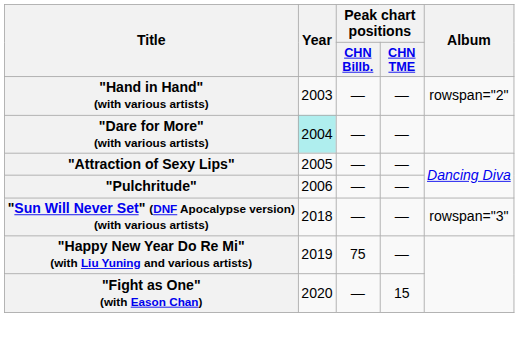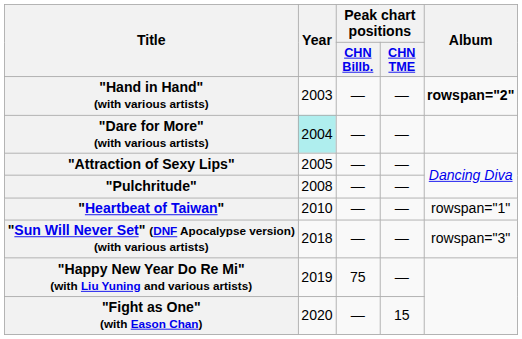(469, 95) normal -> (471, 95) bold
(317, 186) 2006 -> (317, 186) 2008
+ row: (151, 208)
